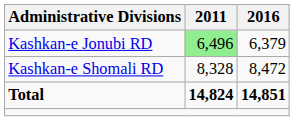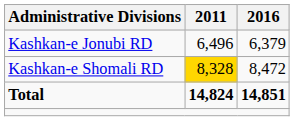(215, 43) lightgreen background -> (215, 43) no background
(215, 69) no background -> (215, 69) gold background
